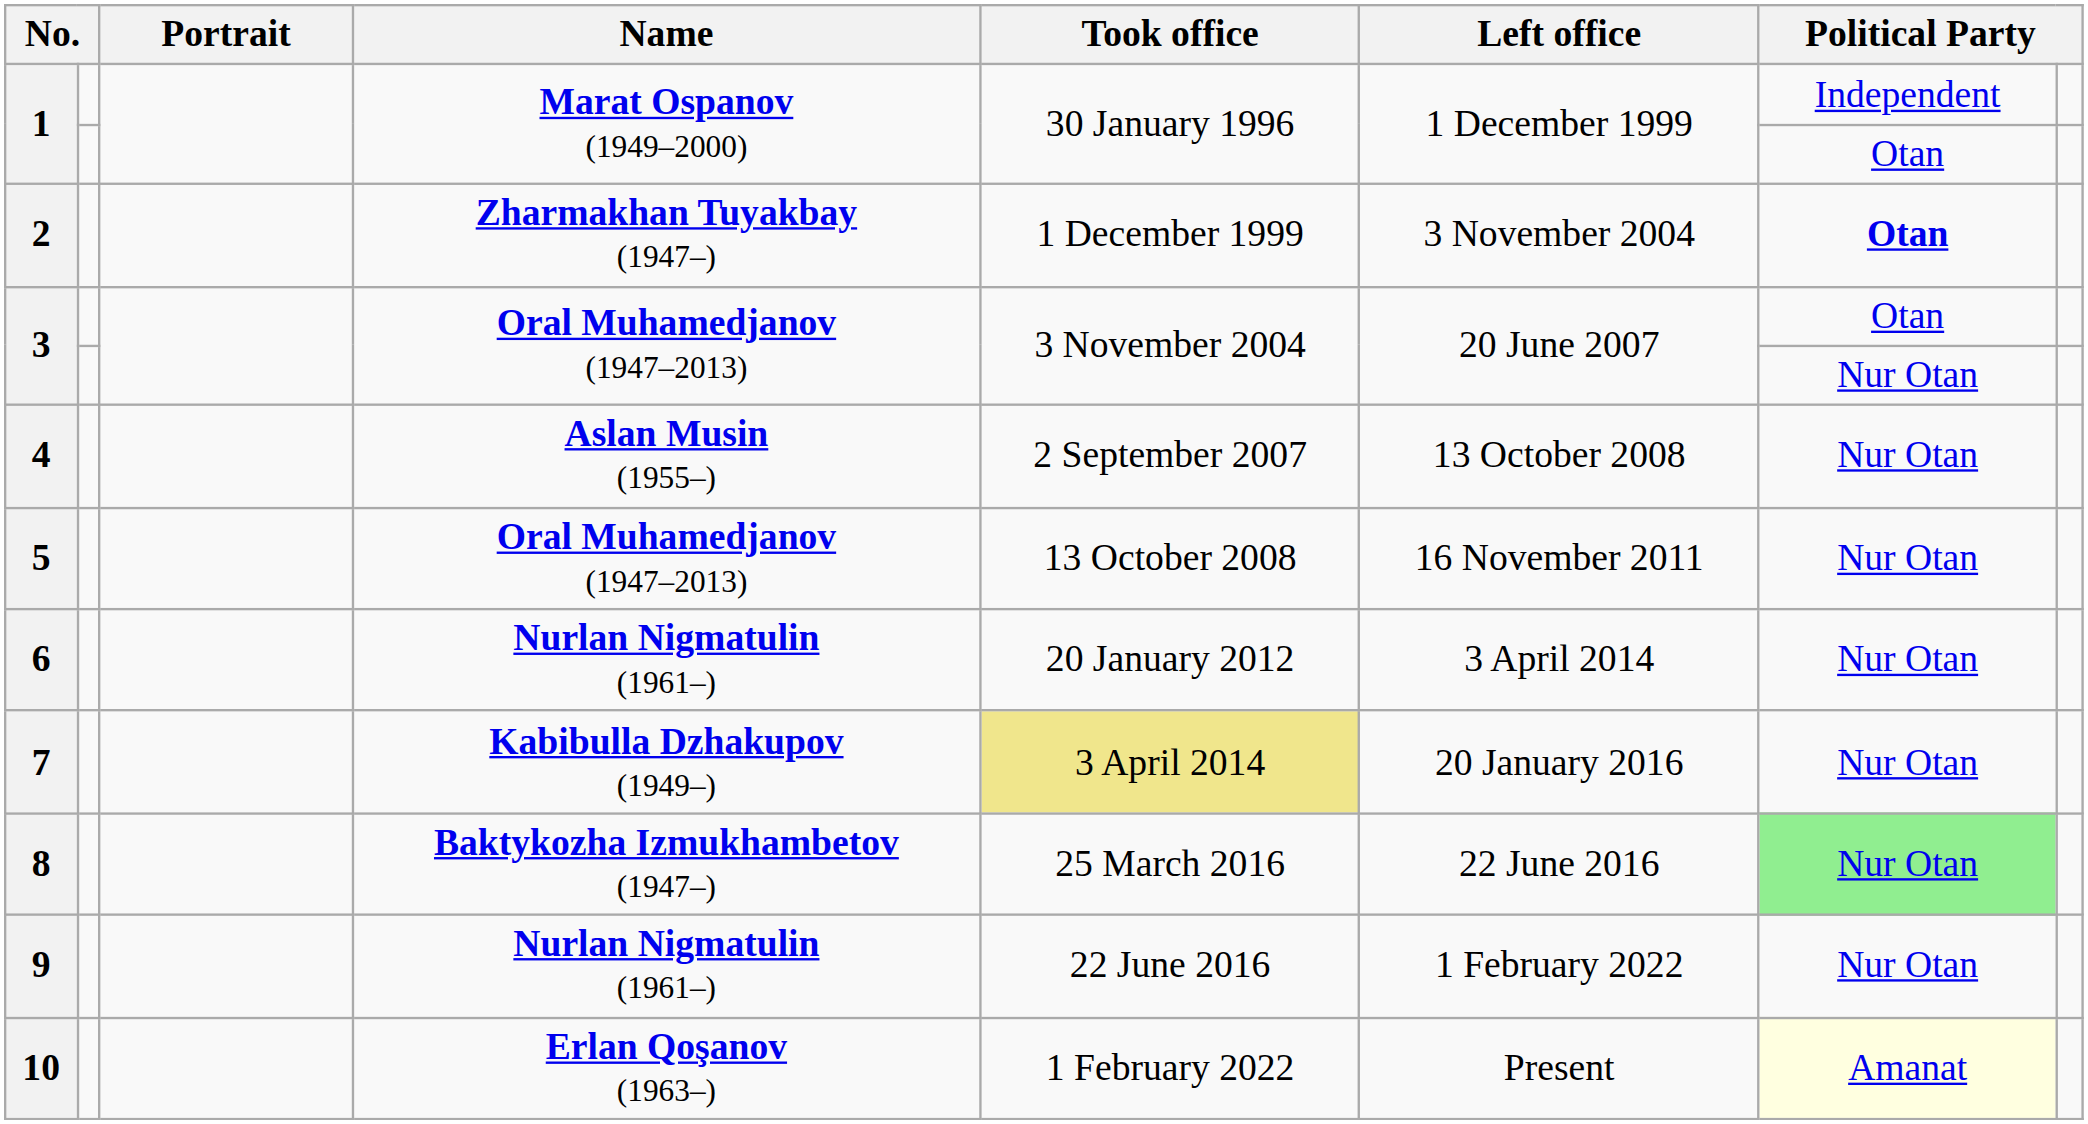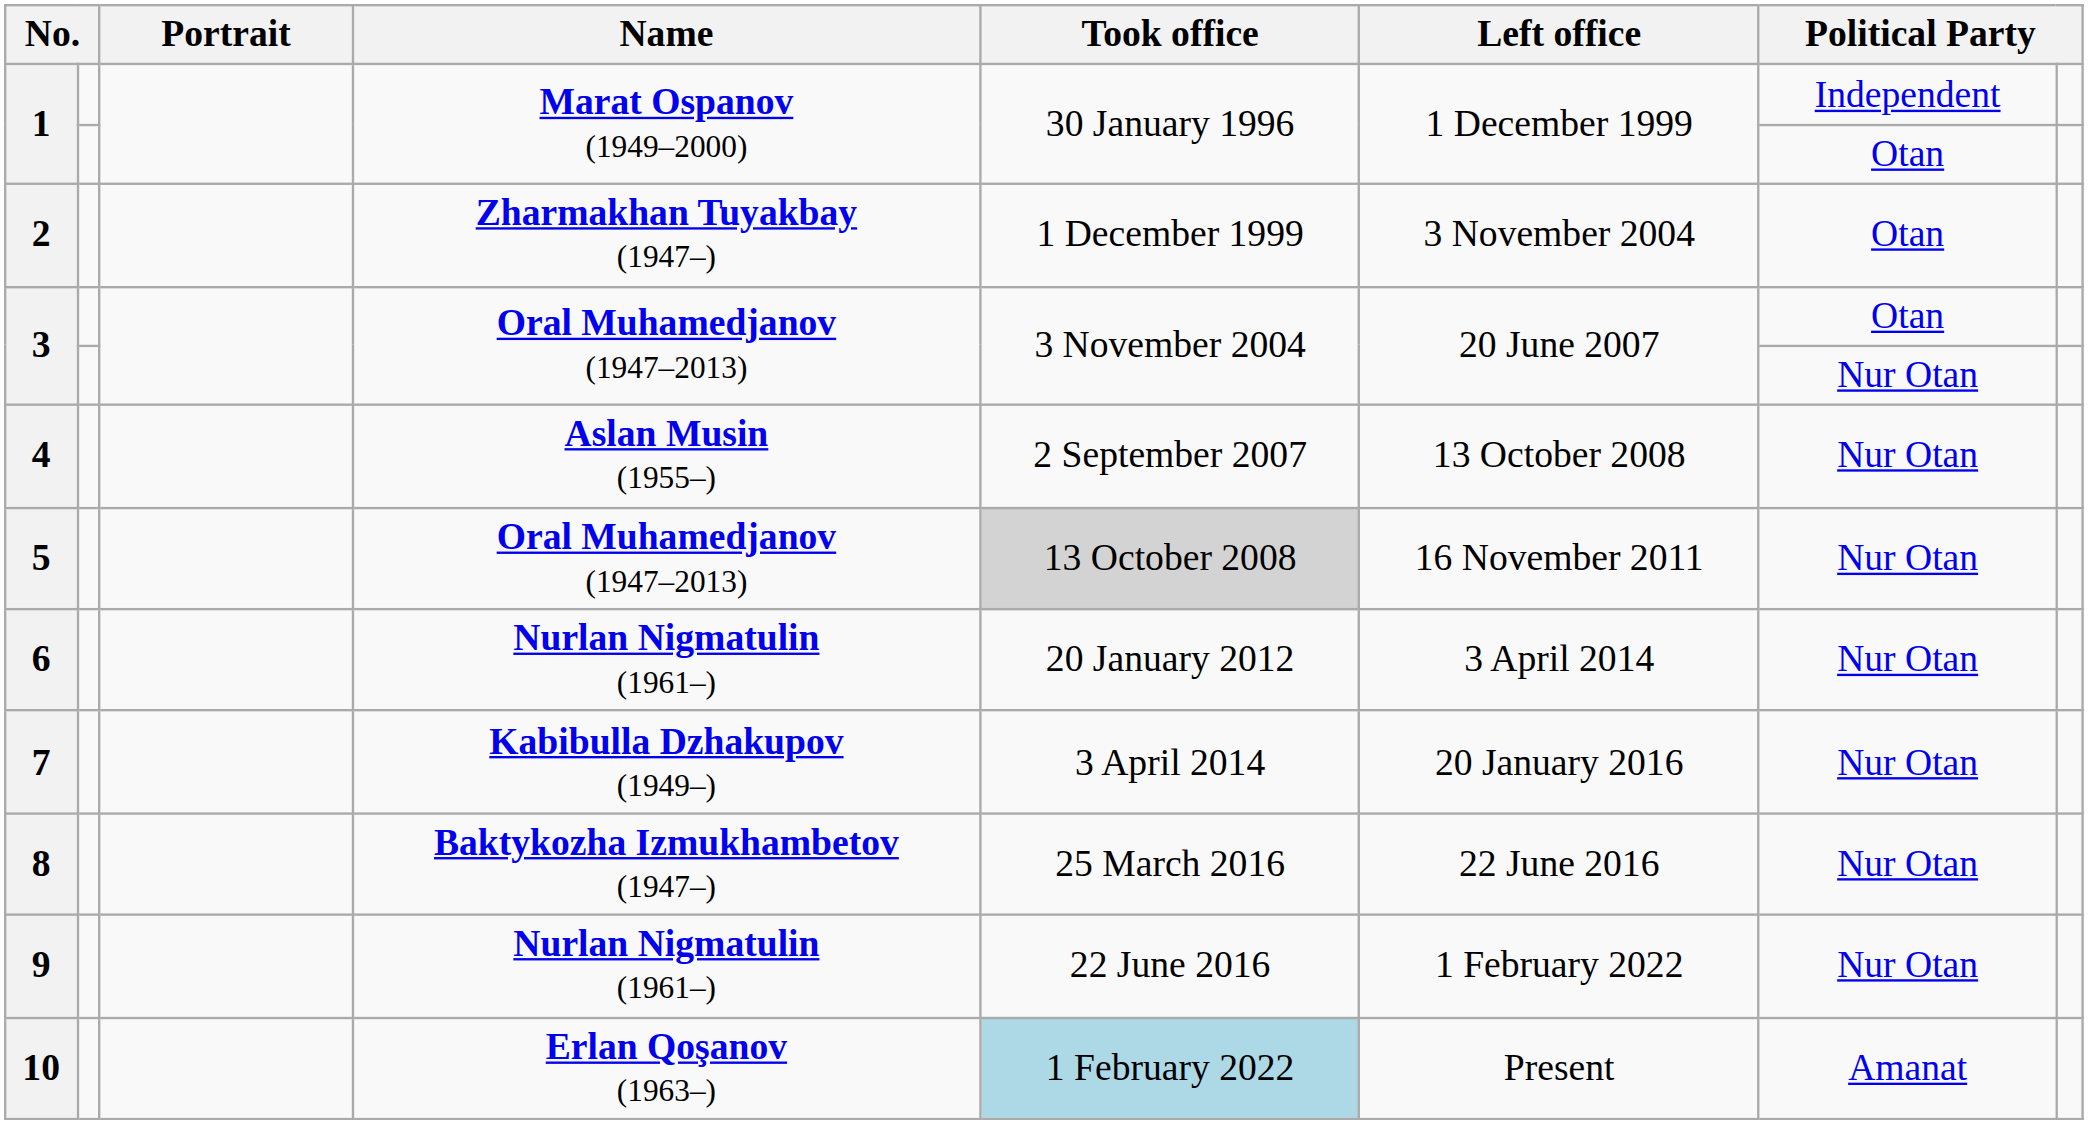(1908, 234) bold -> (1908, 234) normal
(1170, 557) no background -> (1170, 557) lightgrey background
(1170, 761) khaki background -> (1170, 761) no background
(1908, 863) lightgreen background -> (1908, 863) no background
(1170, 1067) no background -> (1170, 1067) lightblue background
(1908, 1067) lightyellow background -> (1908, 1067) no background
